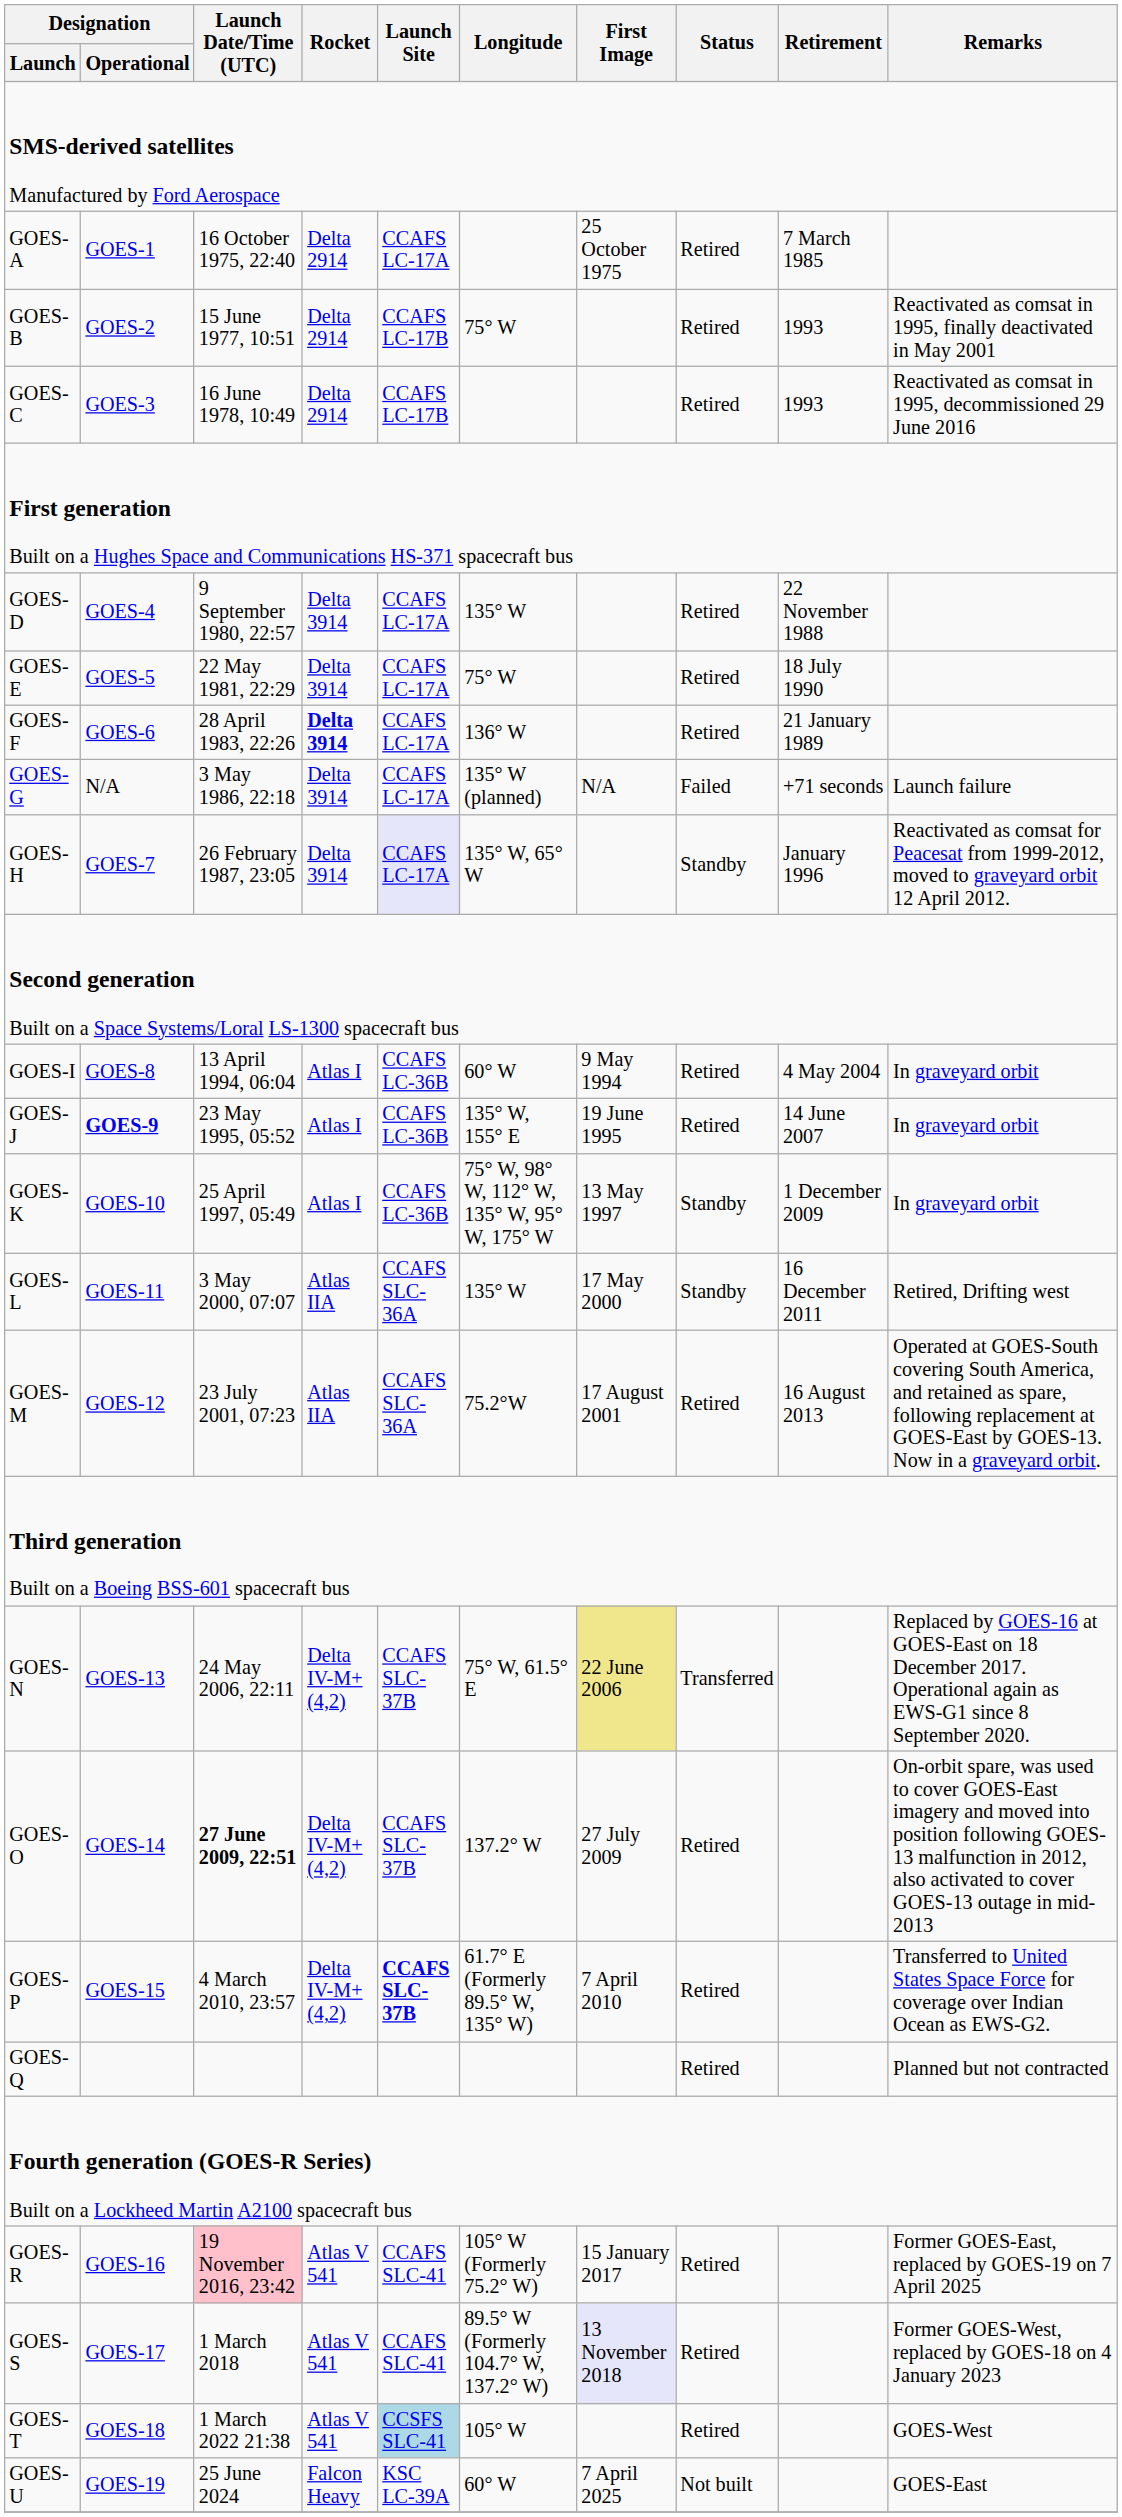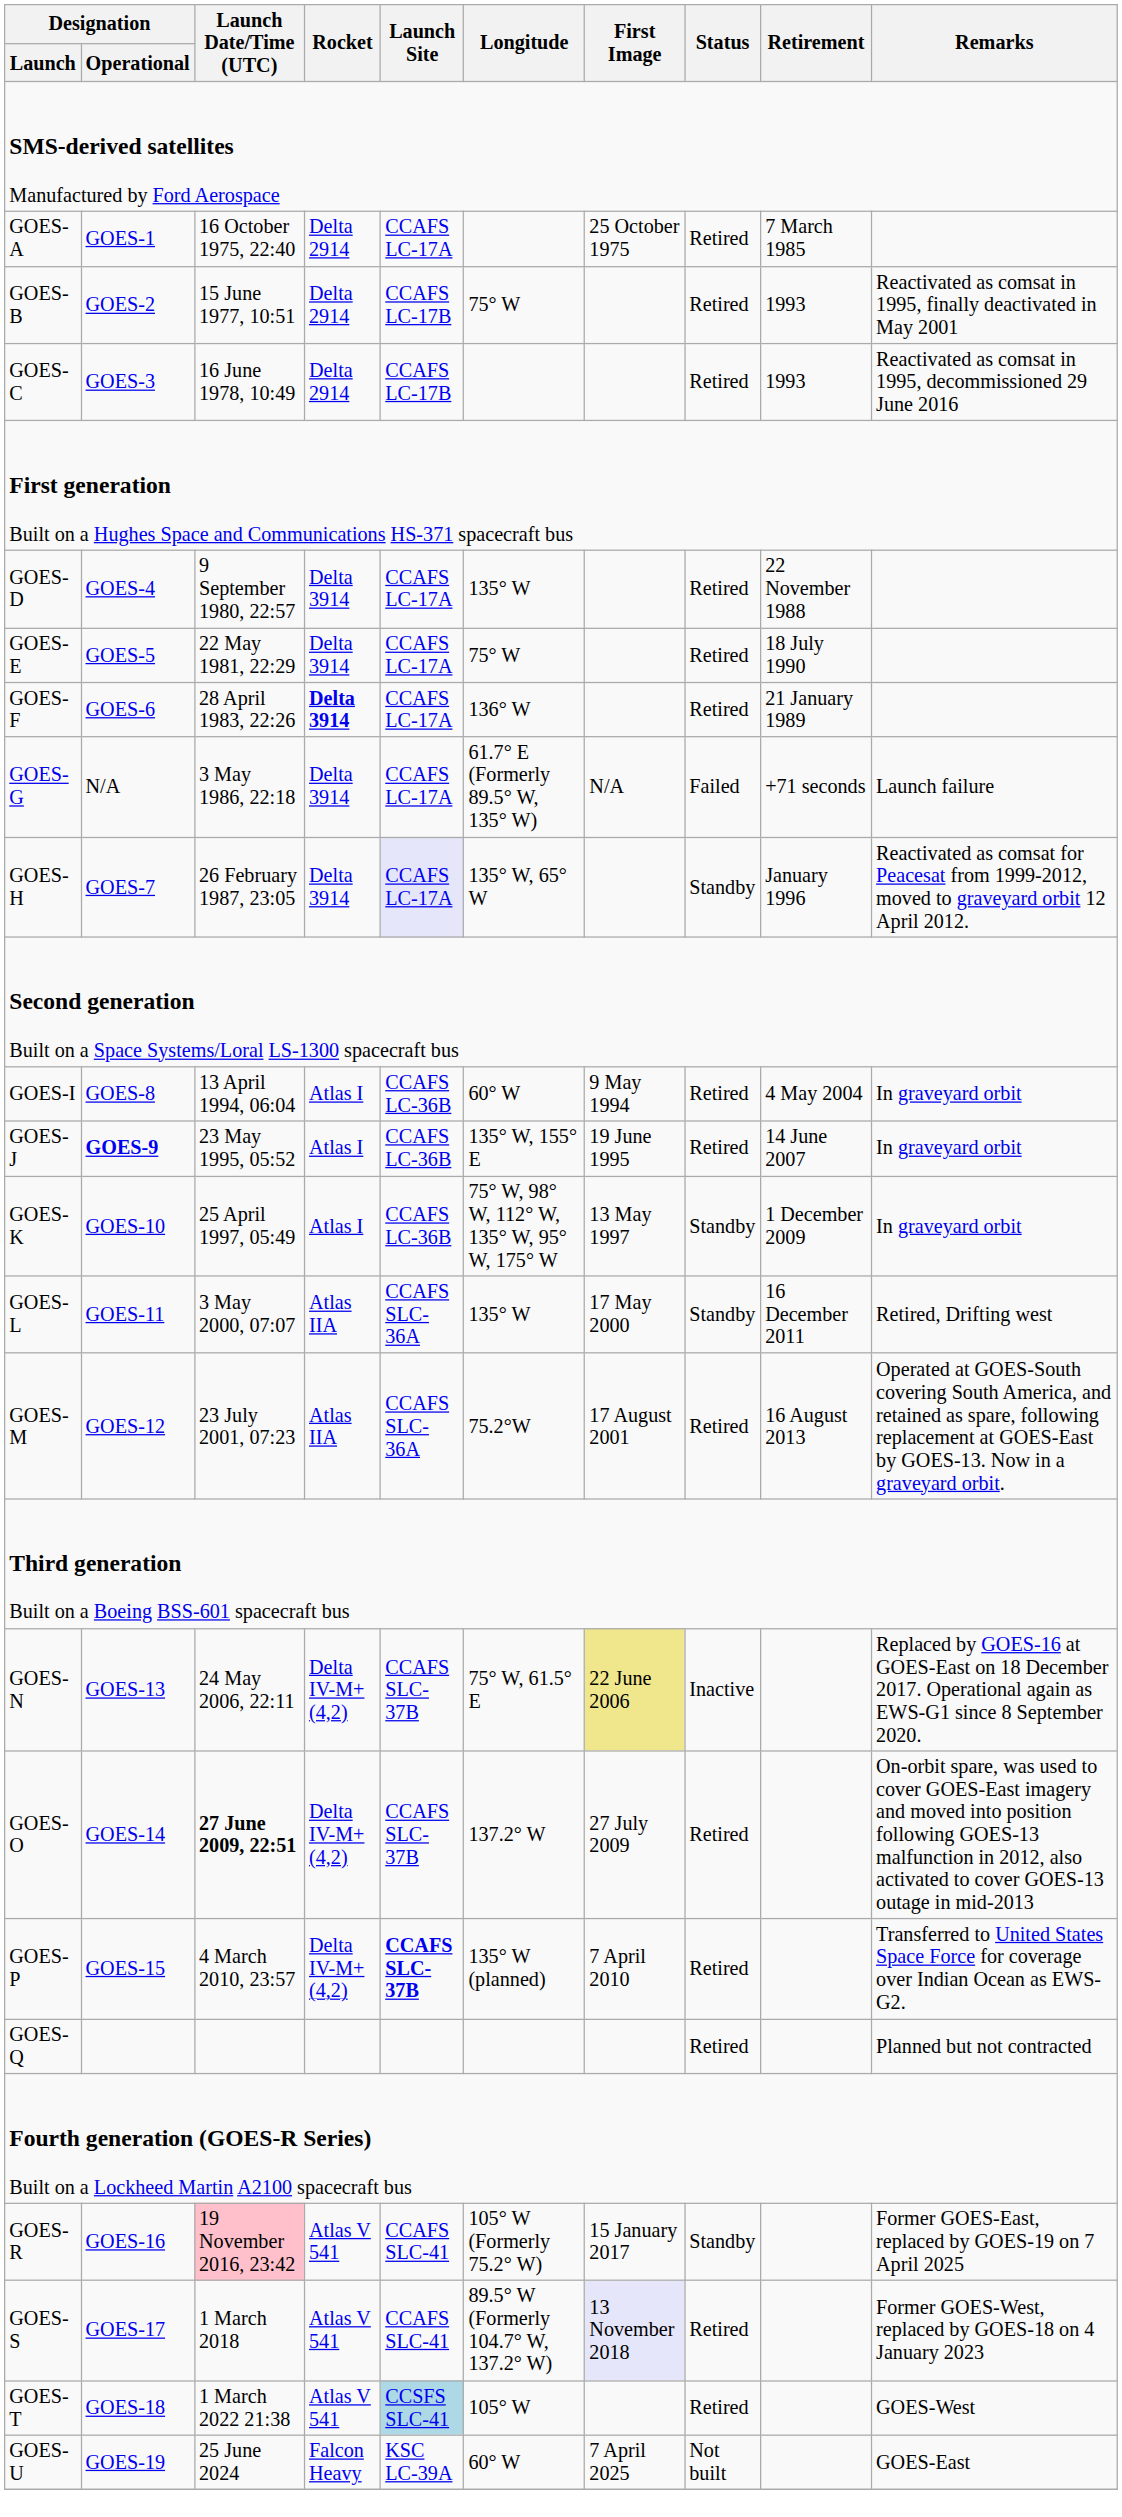(503, 786) 135° W (planned) -> (509, 786) 61.7° E (Formerly 89.5° W, 135° W)
(727, 1678) Transferred -> (722, 1689) Inactive
(505, 1991) 61.7° E (Formerly 89.5° W, 135° W) -> (507, 1968) 135° W (planned)
(710, 2264) Retired -> (722, 2241) Standby
